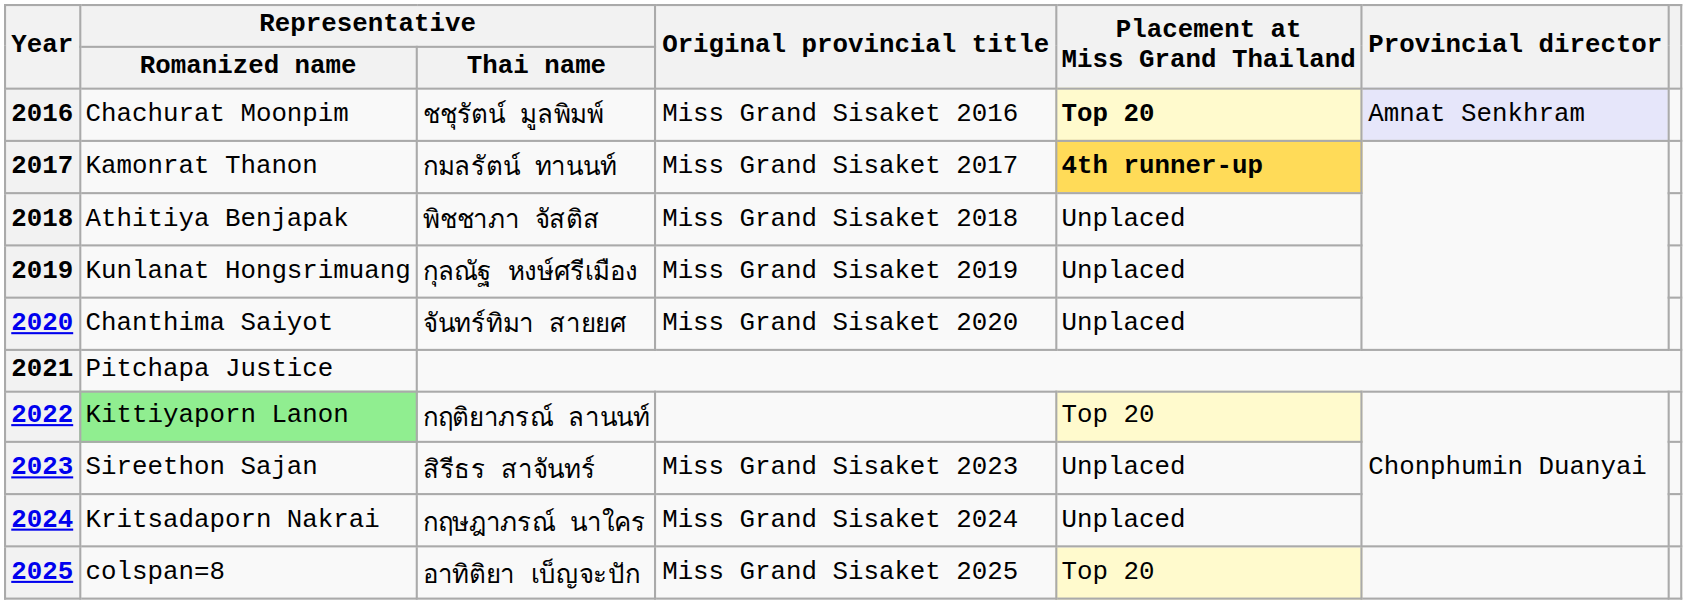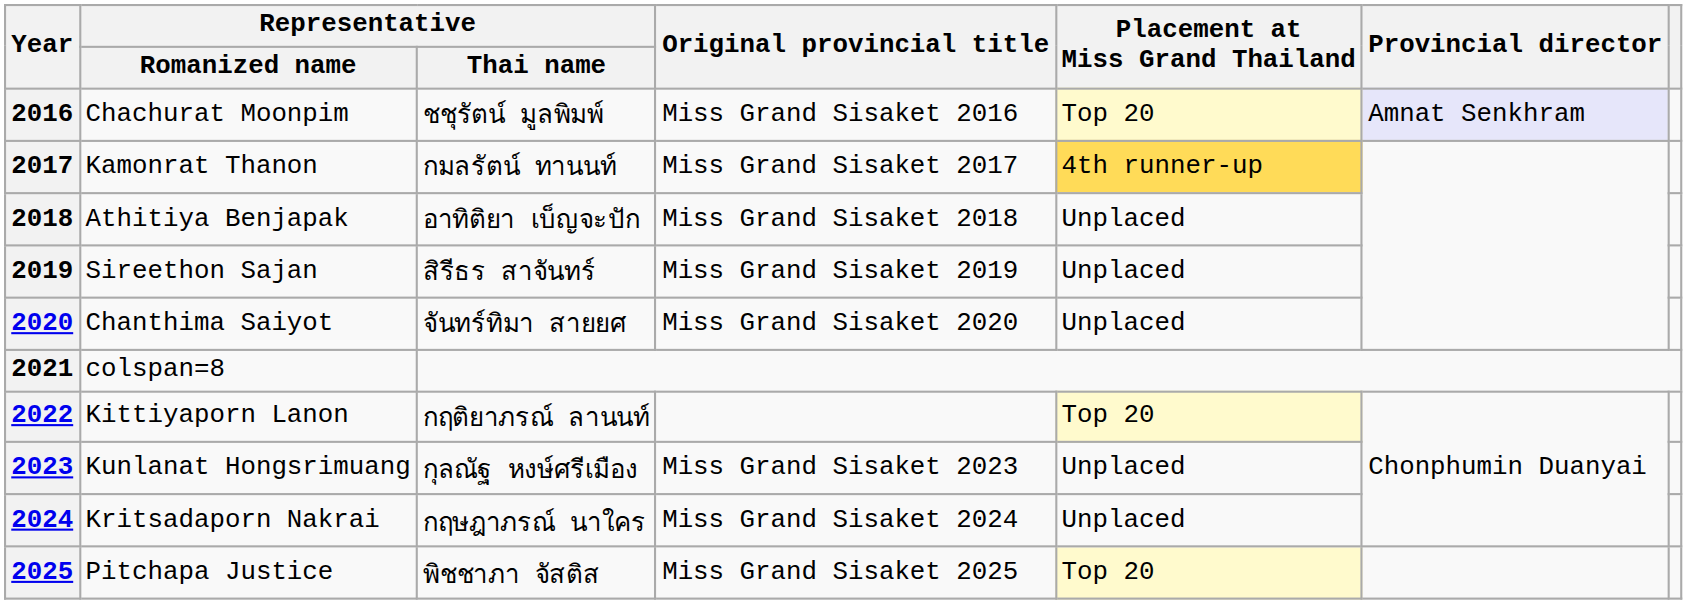(1108, 115) bold -> (1108, 115) normal
(1162, 167) bold -> (1162, 167) normal
(511, 222) พิชชาภา จัสติส -> (531, 222) อาทิติยา เบ็ญจะปัก
(248, 271) Kunlanat Hongsrimuang -> (202, 271) Sireethon Sajan
(530, 274) กุลณัฐ หงษ์ศรีเมือง -> (509, 274) สิรีธร สาจันทร์
(209, 370) Pitchapa Justice -> (155, 370) colspan=8
(217, 417) lightgreen background -> (217, 417) no background
(202, 469) Sireethon Sajan -> (248, 469) Kunlanat Hongsrimuang
(509, 472) สิรีธร สาจันทร์ -> (530, 472) กุลณัฐ หงษ์ศรีเมือง
(155, 573) colspan=8 -> (209, 573) Pitchapa Justice
(531, 577) อาทิติยา เบ็ญจะปัก -> (511, 577) พิชชาภา จัสติส
